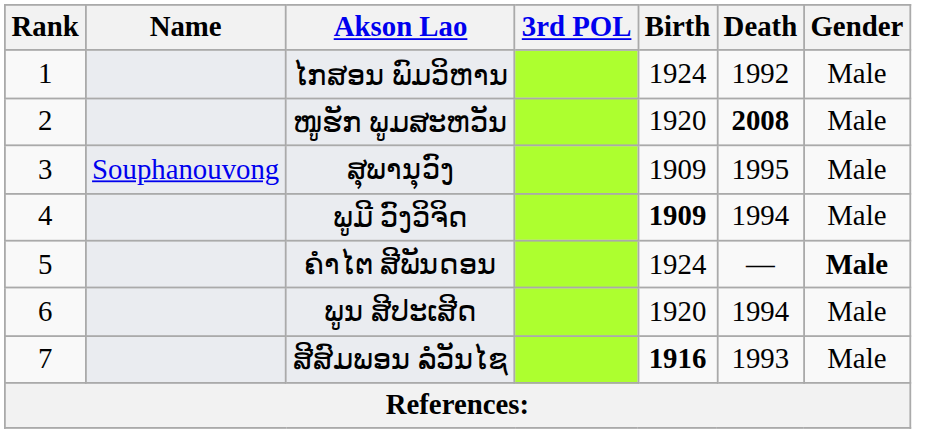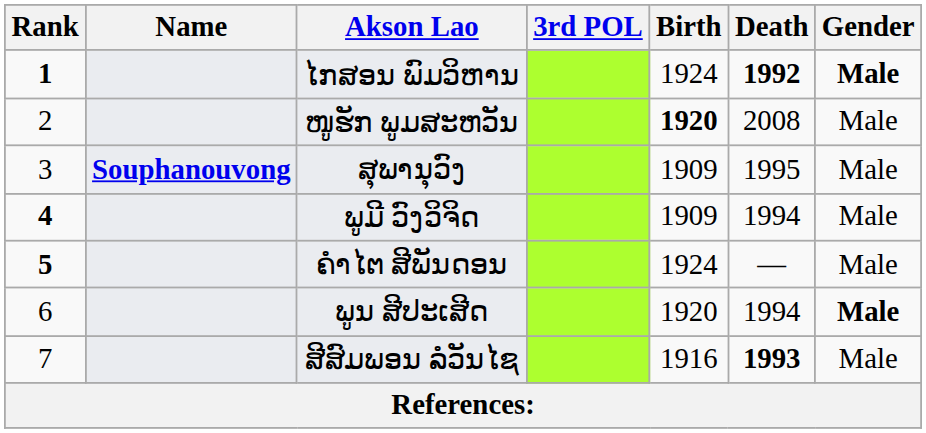(45, 73) normal -> (45, 73) bold
(760, 73) normal -> (772, 73) bold
(857, 73) normal -> (868, 73) bold
(677, 121) normal -> (689, 121) bold
(760, 121) bold -> (772, 121) normal
(186, 168) normal -> (191, 168) bold
(45, 216) normal -> (45, 216) bold
(677, 216) bold -> (689, 216) normal
(45, 263) normal -> (45, 263) bold
(857, 263) bold -> (868, 263) normal
(857, 311) normal -> (868, 311) bold
(677, 358) bold -> (689, 358) normal
(760, 358) normal -> (772, 358) bold
